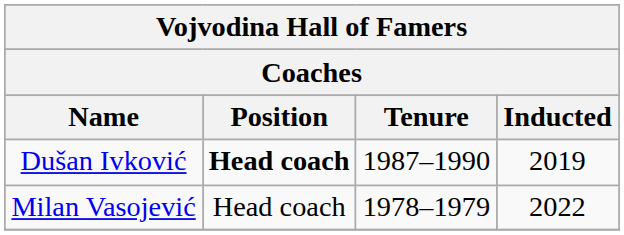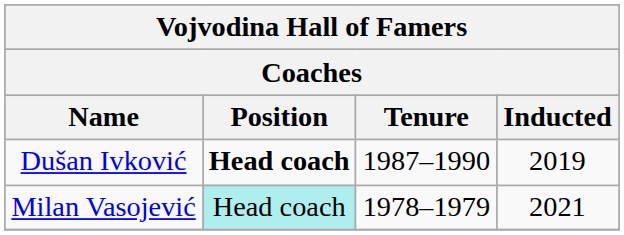(279, 206) no background -> (279, 206) paleturquoise background
(557, 206) 2022 -> (557, 206) 2021
